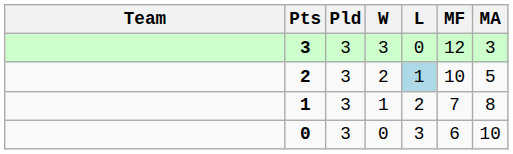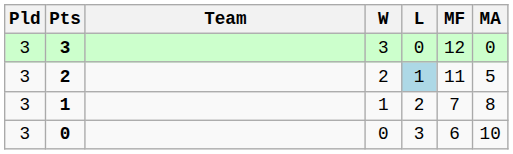columns swapped: (145, 19) <-> (345, 19)
(490, 48) 3 -> (490, 48) 0
(455, 77) 10 -> (455, 77) 11
